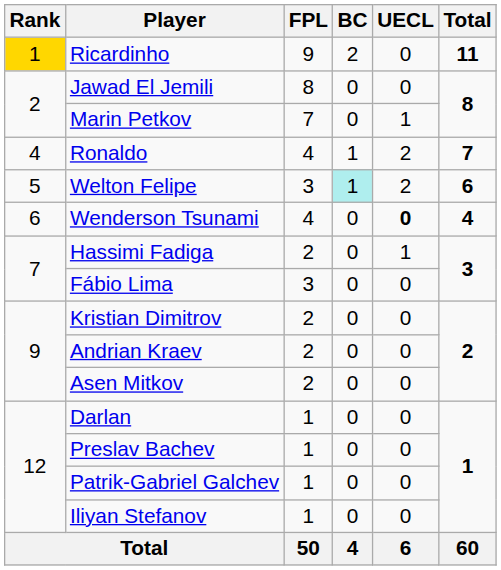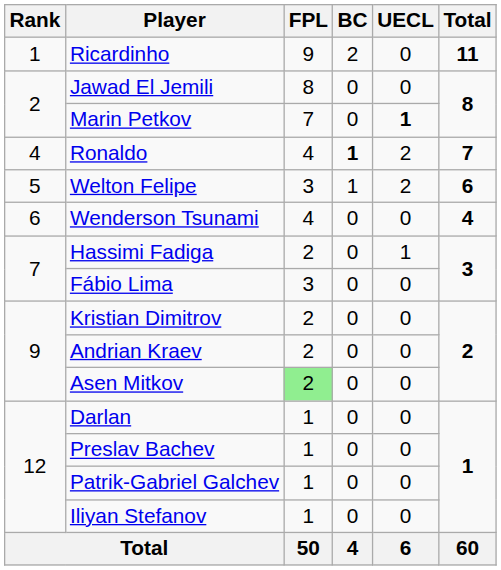(35, 53) gold background -> (35, 53) no background
(406, 119) normal -> (406, 119) bold
(353, 152) normal -> (353, 152) bold
(353, 185) paleturquoise background -> (353, 185) no background
(406, 218) bold -> (406, 218) normal
(308, 383) no background -> (308, 383) lightgreen background
